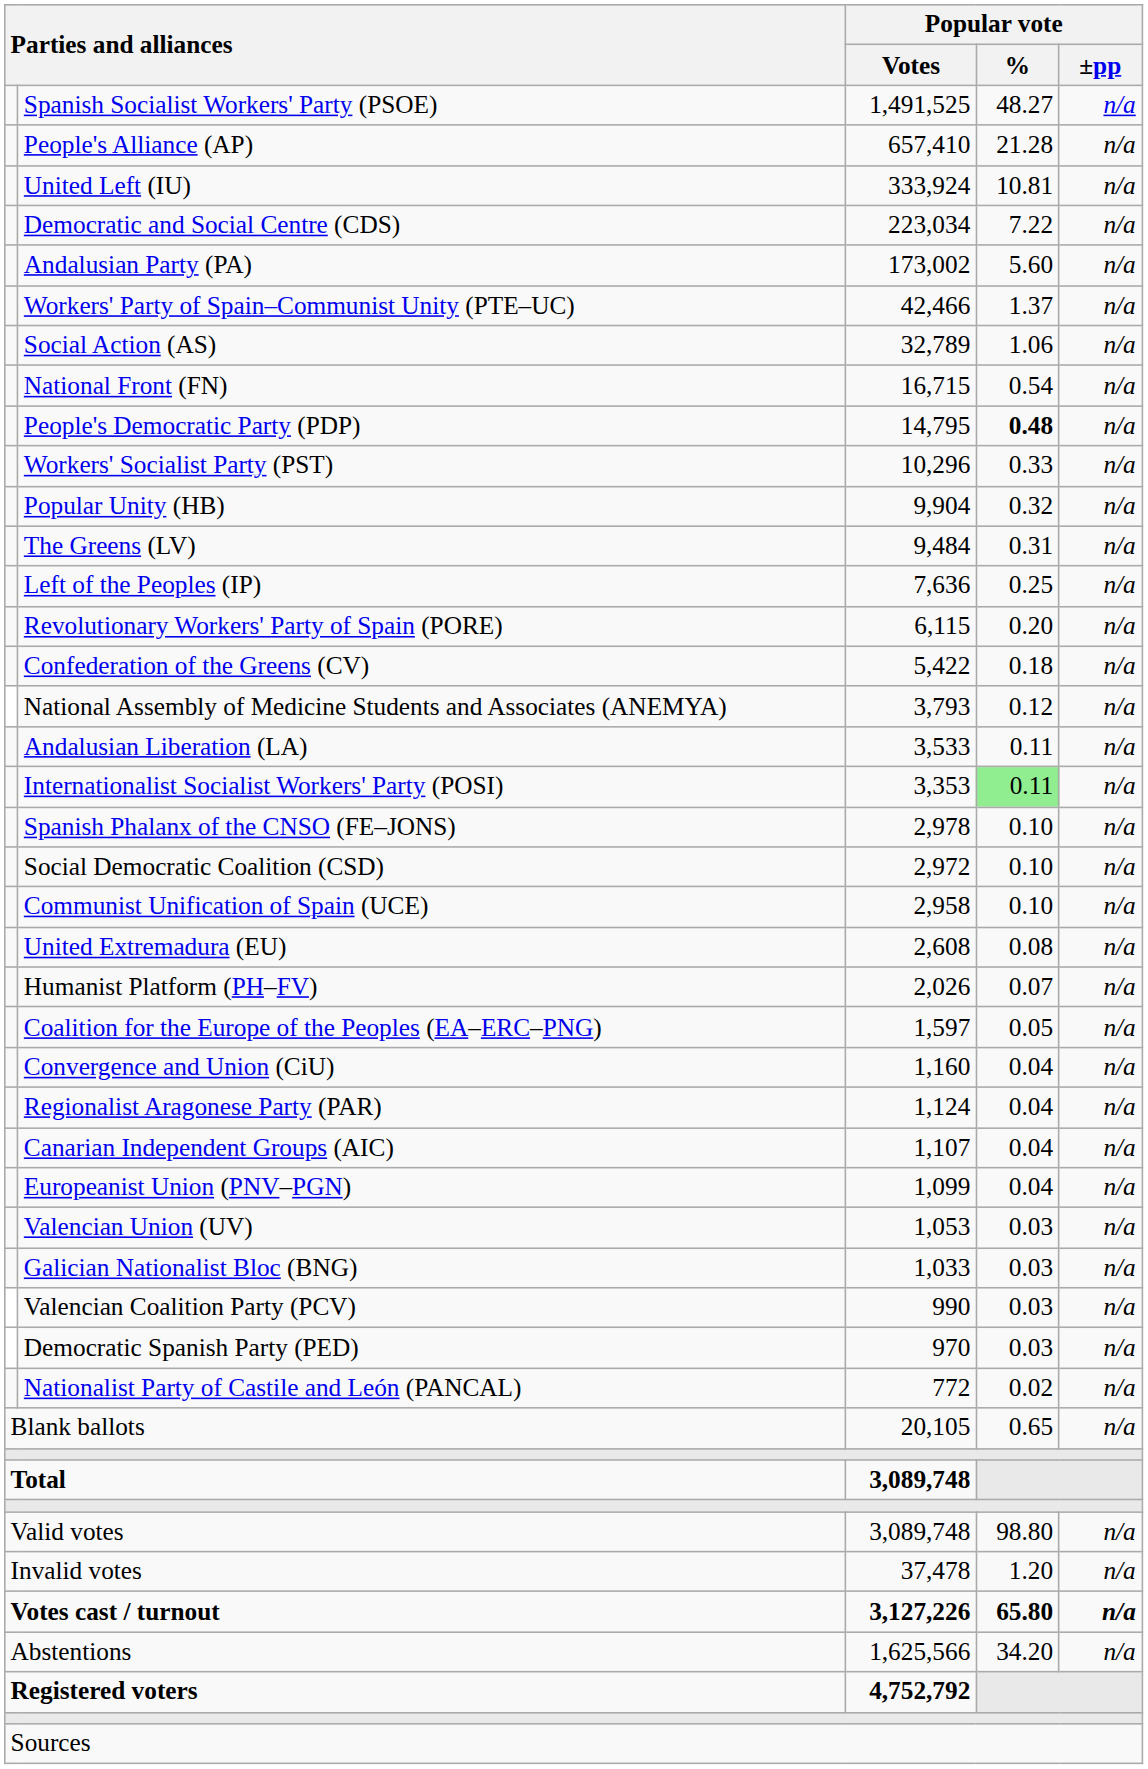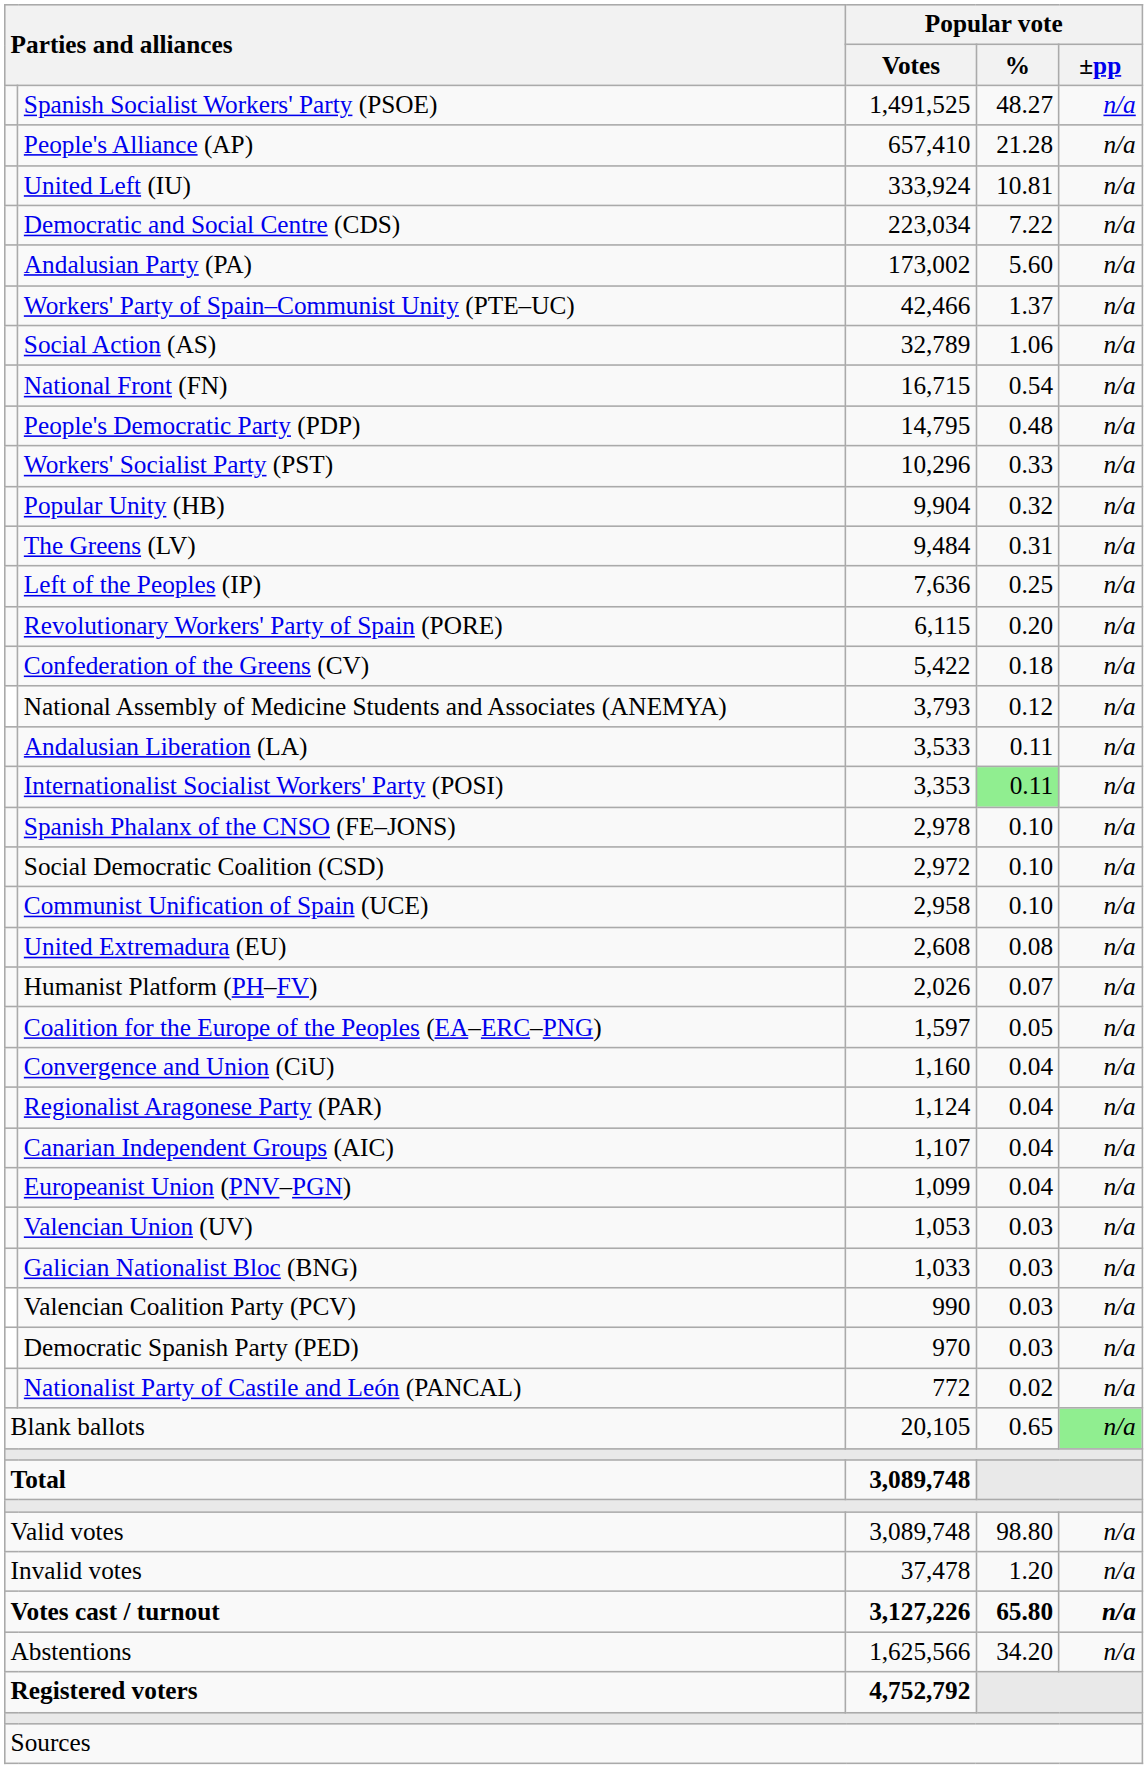(1031, 425) bold -> (1031, 425) normal
(1120, 1427) no background -> (1120, 1427) lightgreen background
